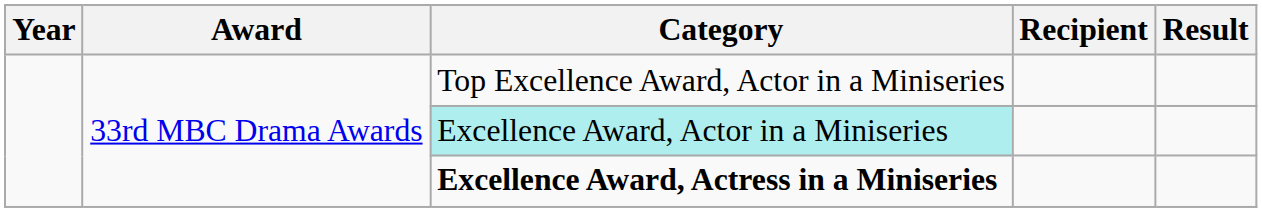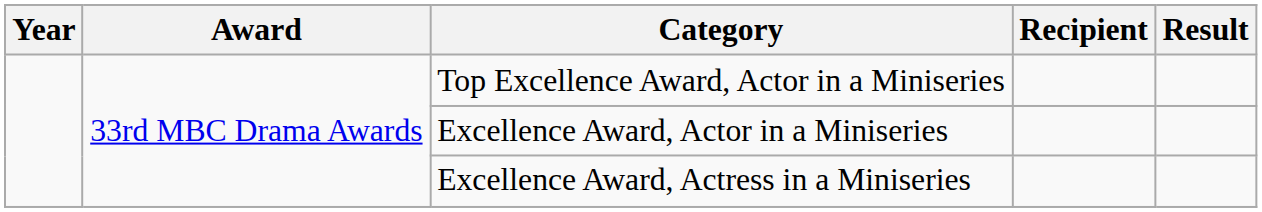(693, 130) paleturquoise background -> (693, 130) no background
(717, 180) bold -> (704, 180) normal
